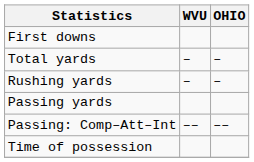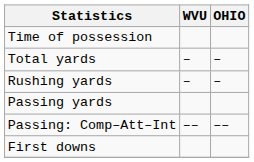rows swapped: (52, 38) <-> (80, 147)
